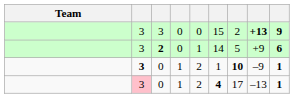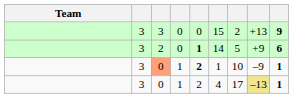(258, 31) bold -> (258, 31) normal
(161, 48) bold -> (161, 48) normal
(199, 48) normal -> (199, 48) bold
(142, 66) bold -> (142, 66) normal
(161, 66) no background -> (161, 66) lightsalmon background
(199, 66) normal -> (199, 66) bold
(237, 66) bold -> (237, 66) normal
(142, 84) pink background -> (142, 84) no background
(218, 84) bold -> (218, 84) normal
(258, 84) no background -> (258, 84) khaki background
